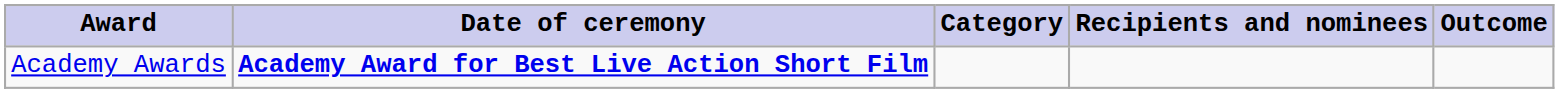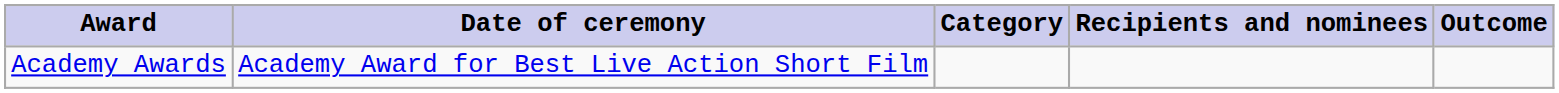(583, 67) bold -> (583, 67) normal
